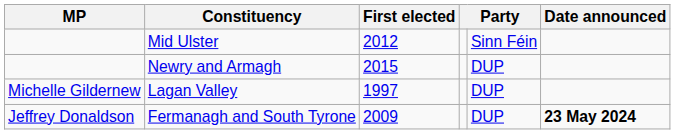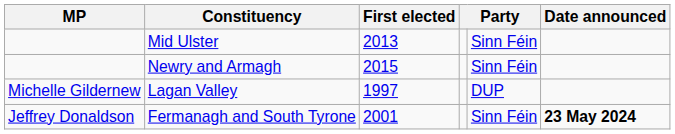(381, 41) 2012 -> (381, 41) 2013
(487, 66) DUP -> (504, 66) Sinn Féin
(381, 116) 2009 -> (381, 116) 2001
(487, 116) DUP -> (504, 116) Sinn Féin
